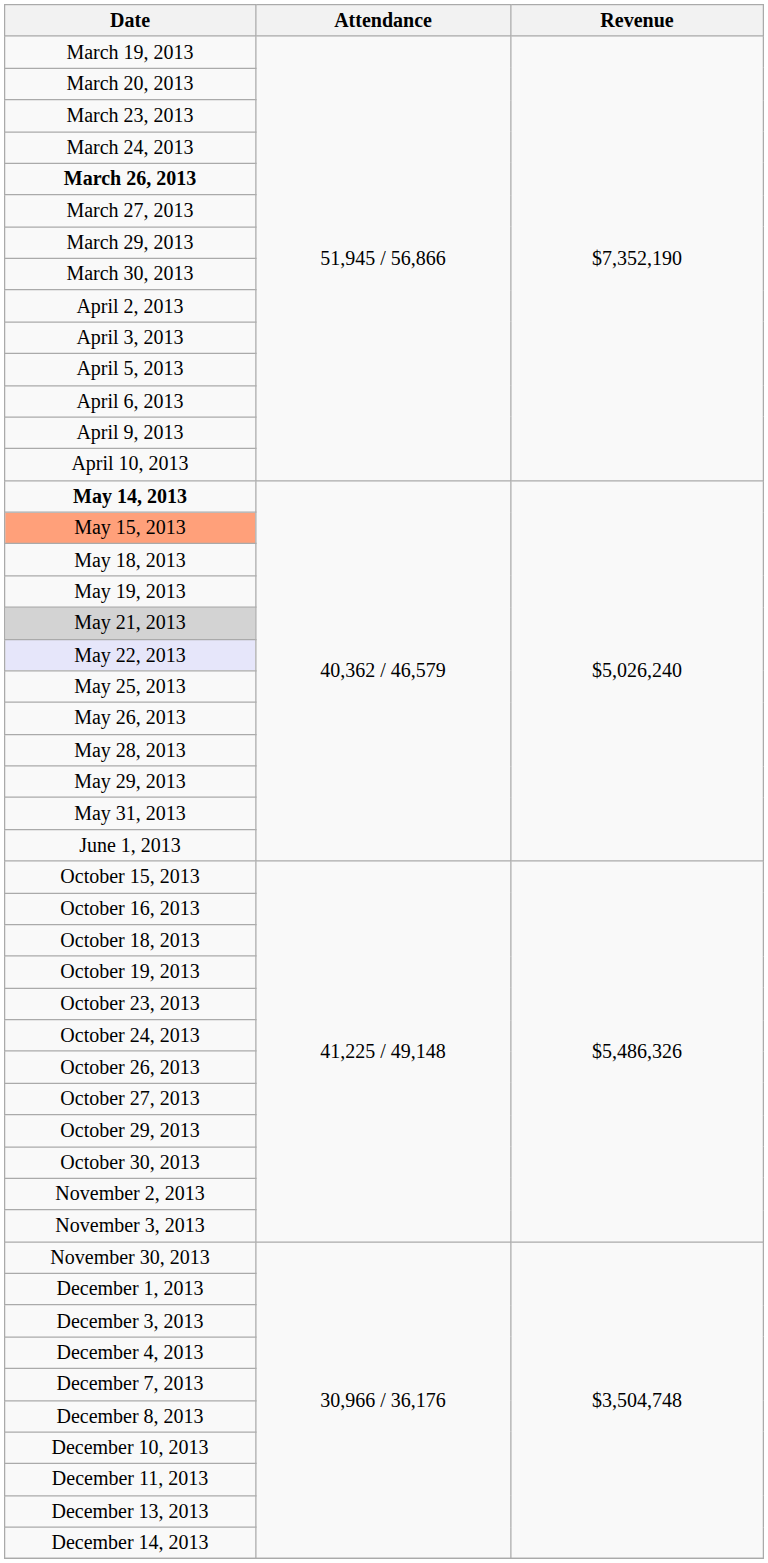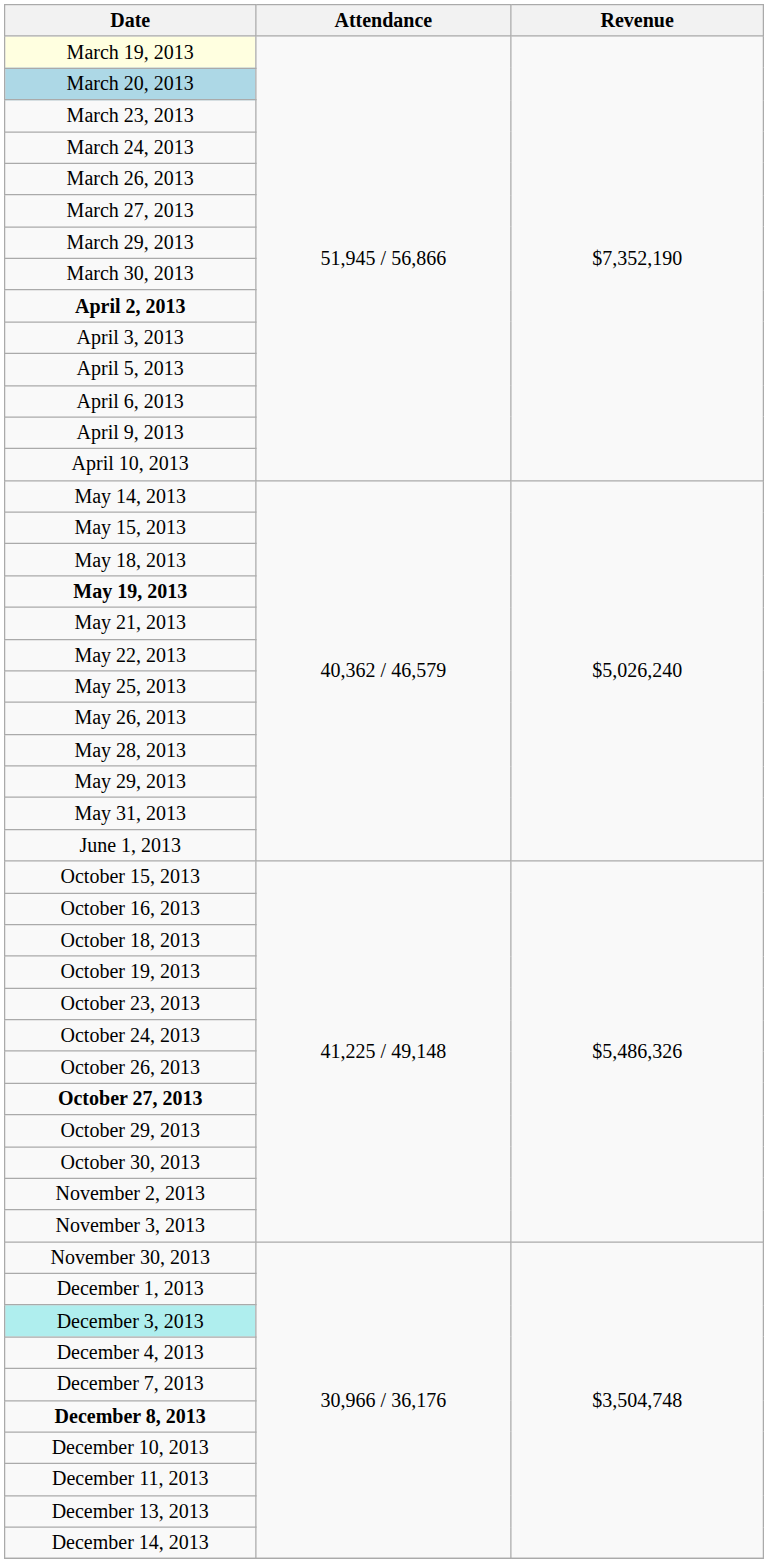(130, 52) no background -> (130, 52) lightyellow background
(130, 83) no background -> (130, 83) lightblue background
(130, 178) bold -> (130, 178) normal
(130, 305) normal -> (130, 305) bold
(130, 496) bold -> (130, 496) normal
(130, 527) lightsalmon background -> (130, 527) no background
(130, 591) normal -> (130, 591) bold
(130, 623) lightgrey background -> (130, 623) no background
(130, 654) lavender background -> (130, 654) no background
(130, 1098) normal -> (130, 1098) bold
(130, 1320) no background -> (130, 1320) paleturquoise background
(130, 1415) normal -> (130, 1415) bold
